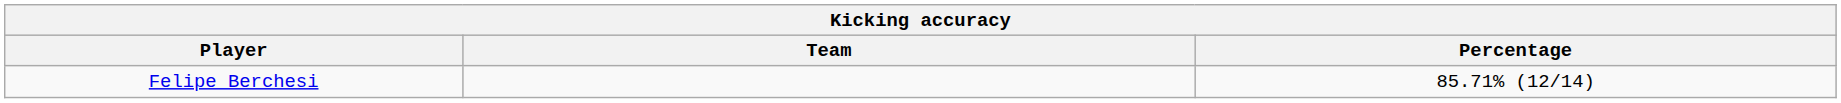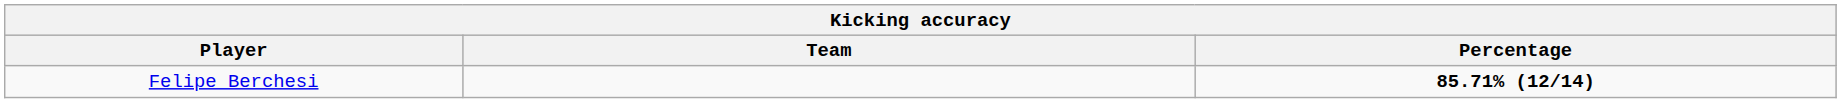(1516, 82) normal -> (1516, 82) bold
